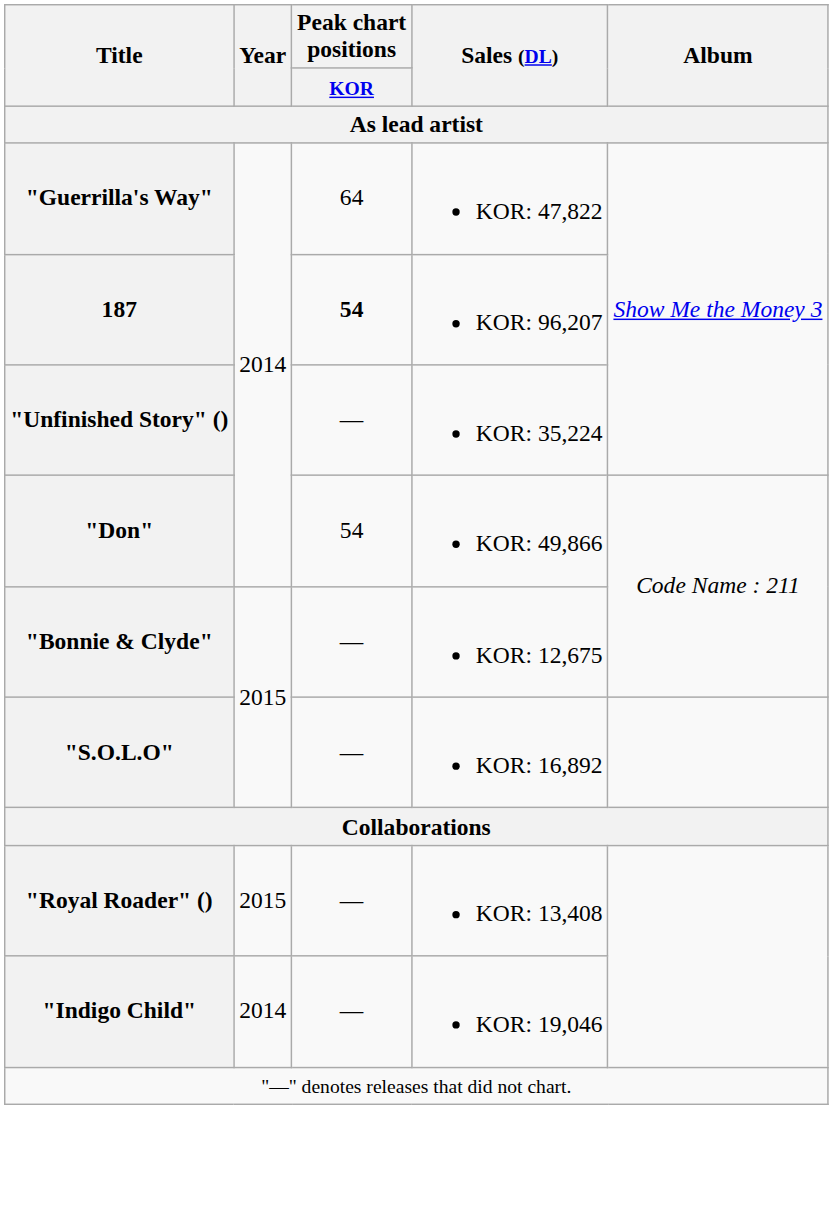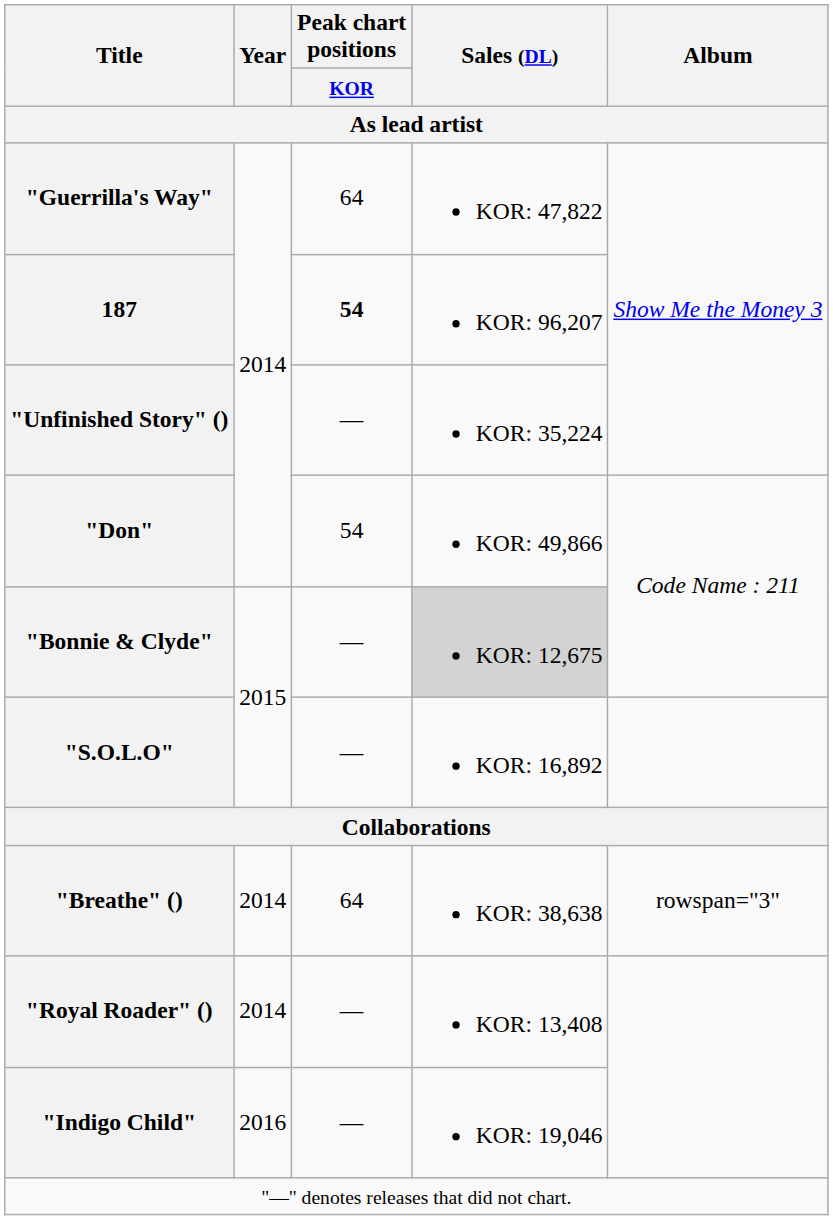(510, 655) no background -> (510, 655) lightgrey background
+ row: (119, 900)
(263, 900) 2015 -> (263, 1011) 2014
(263, 1011) 2014 -> (263, 1121) 2016
